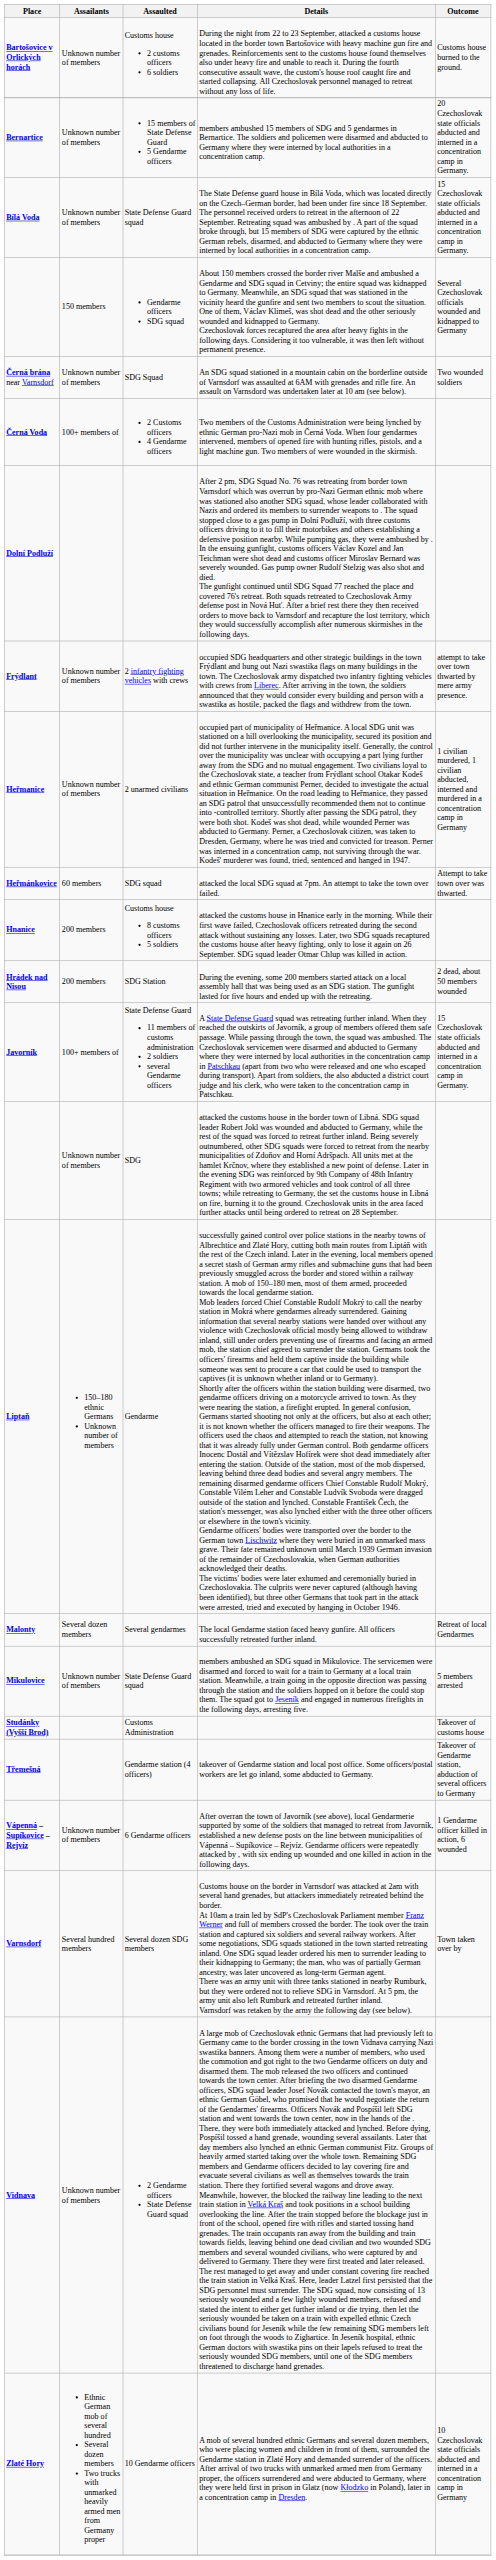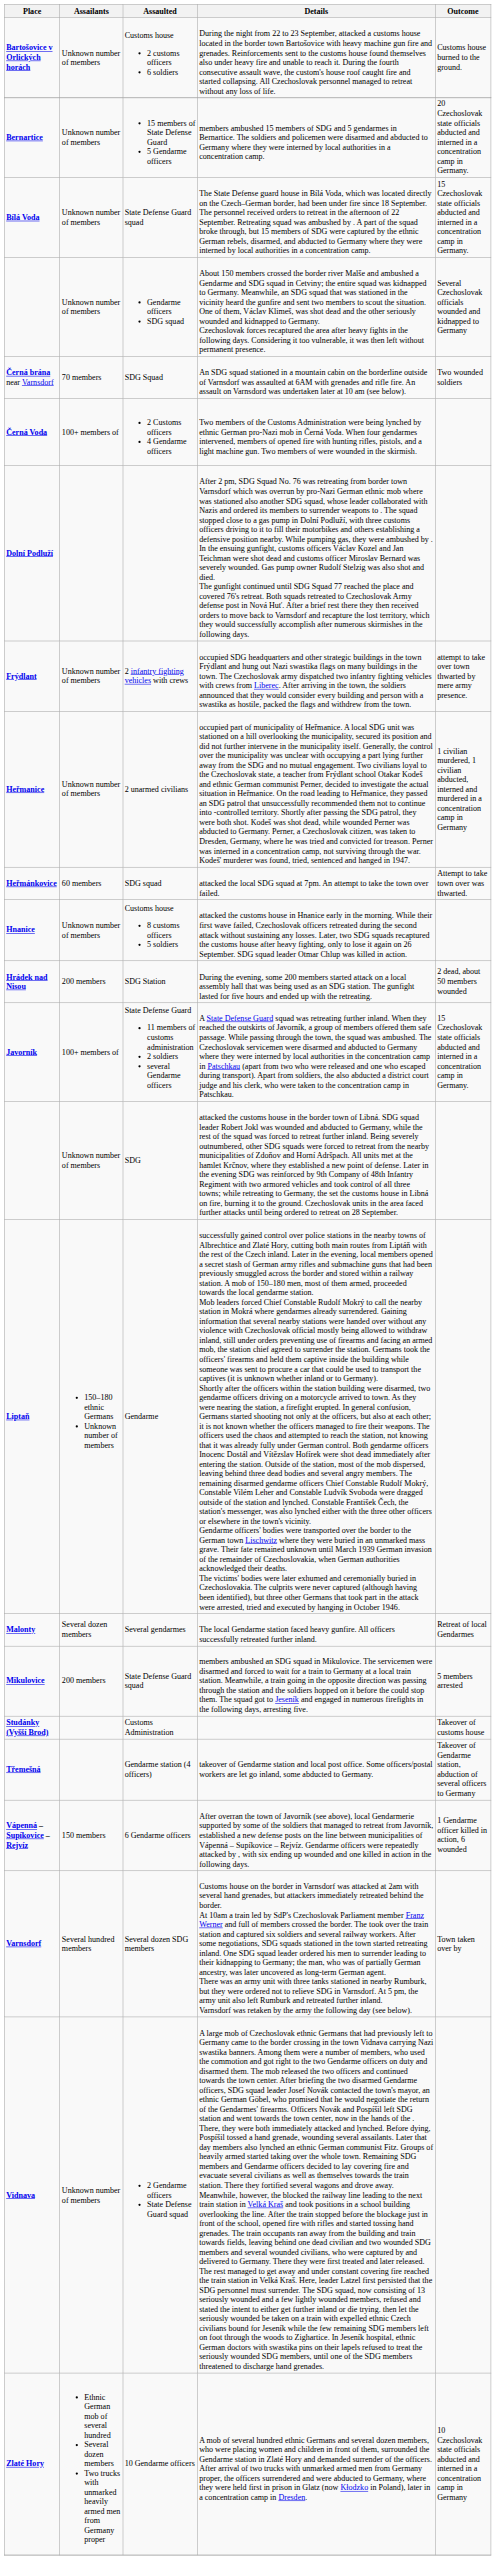(84, 307) 150 members -> (91, 307) Unknown number of members
(91, 377) Unknown number of members -> (82, 377) 70 members
(84, 930) 200 members -> (91, 930) Unknown number of members
(91, 1681) Unknown number of members -> (84, 1681) 200 members
(91, 1835) Unknown number of members -> (84, 1835) 150 members
